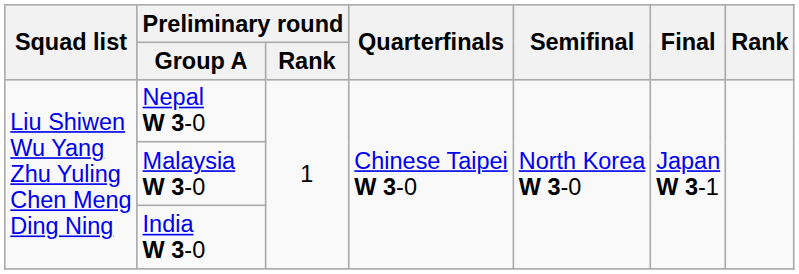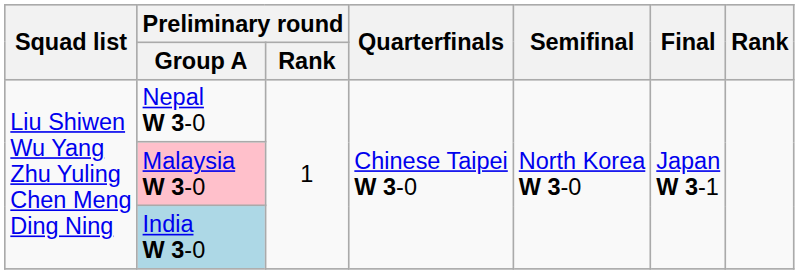(189, 174) no background -> (189, 174) pink background
(174, 237) no background -> (174, 237) lightblue background
